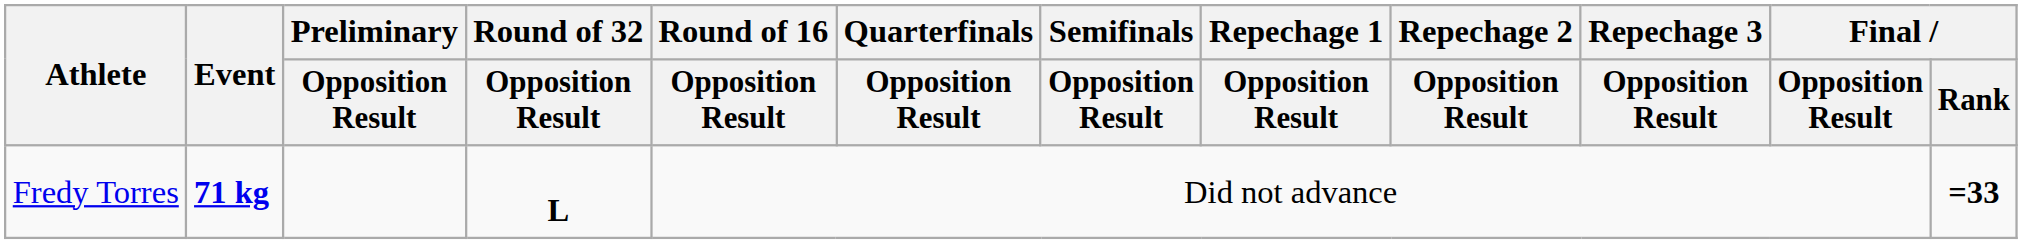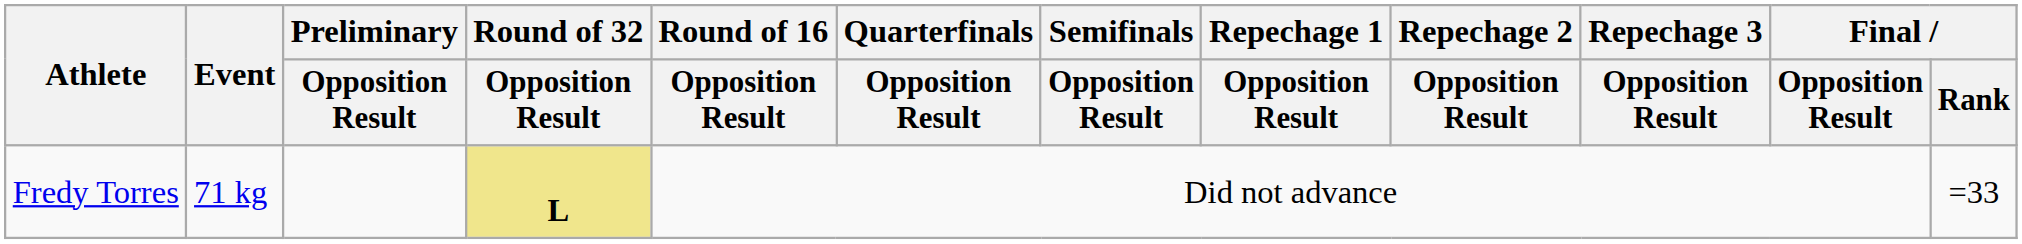(232, 191) bold -> (231, 191) normal
(558, 210) no background -> (558, 210) khaki background
(1974, 191) bold -> (1974, 191) normal
